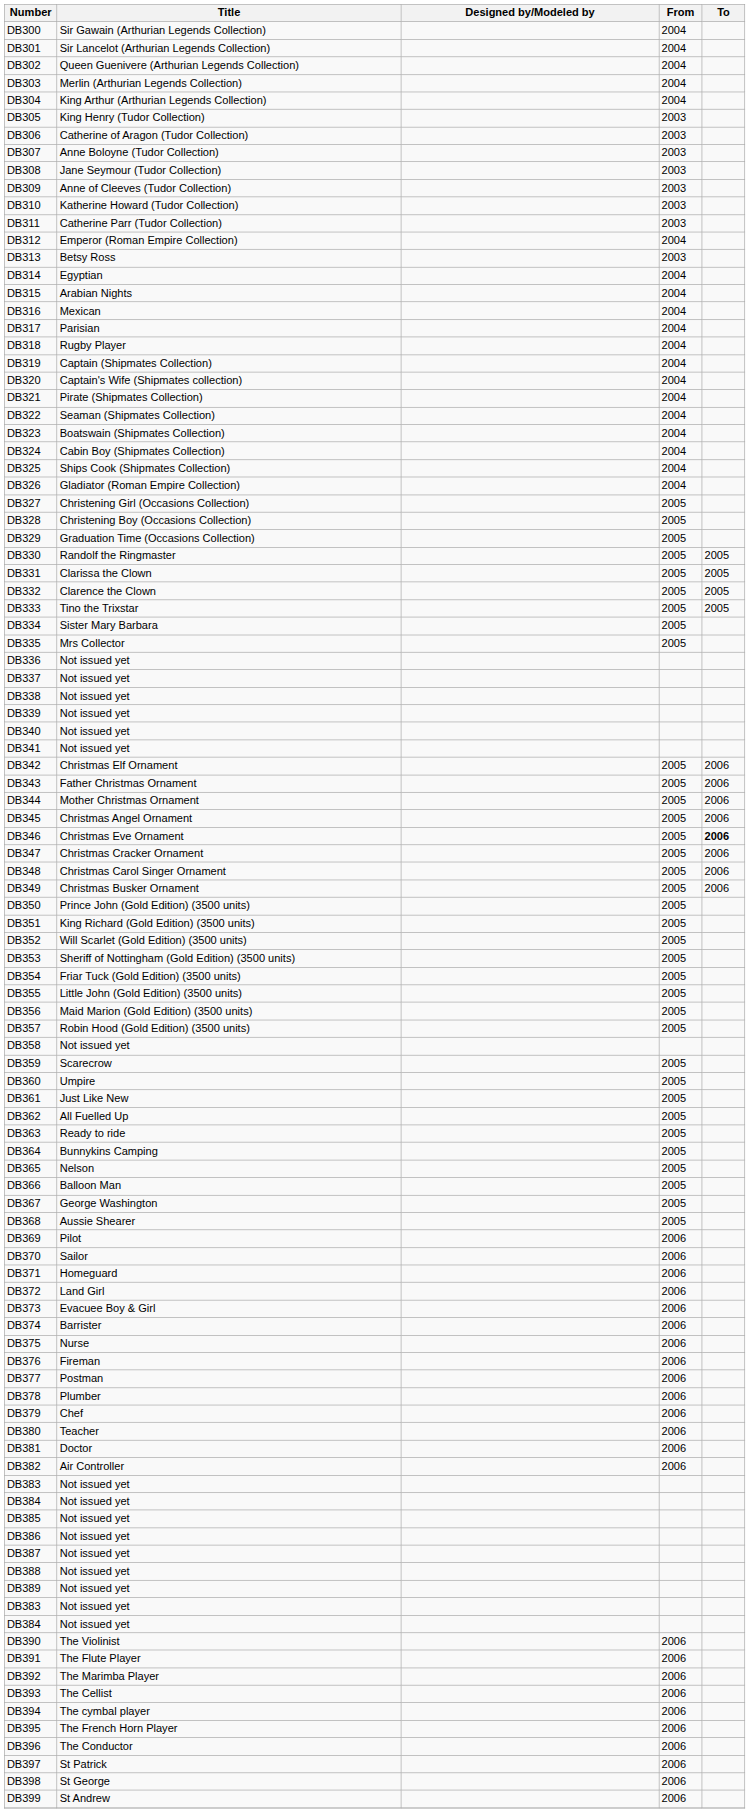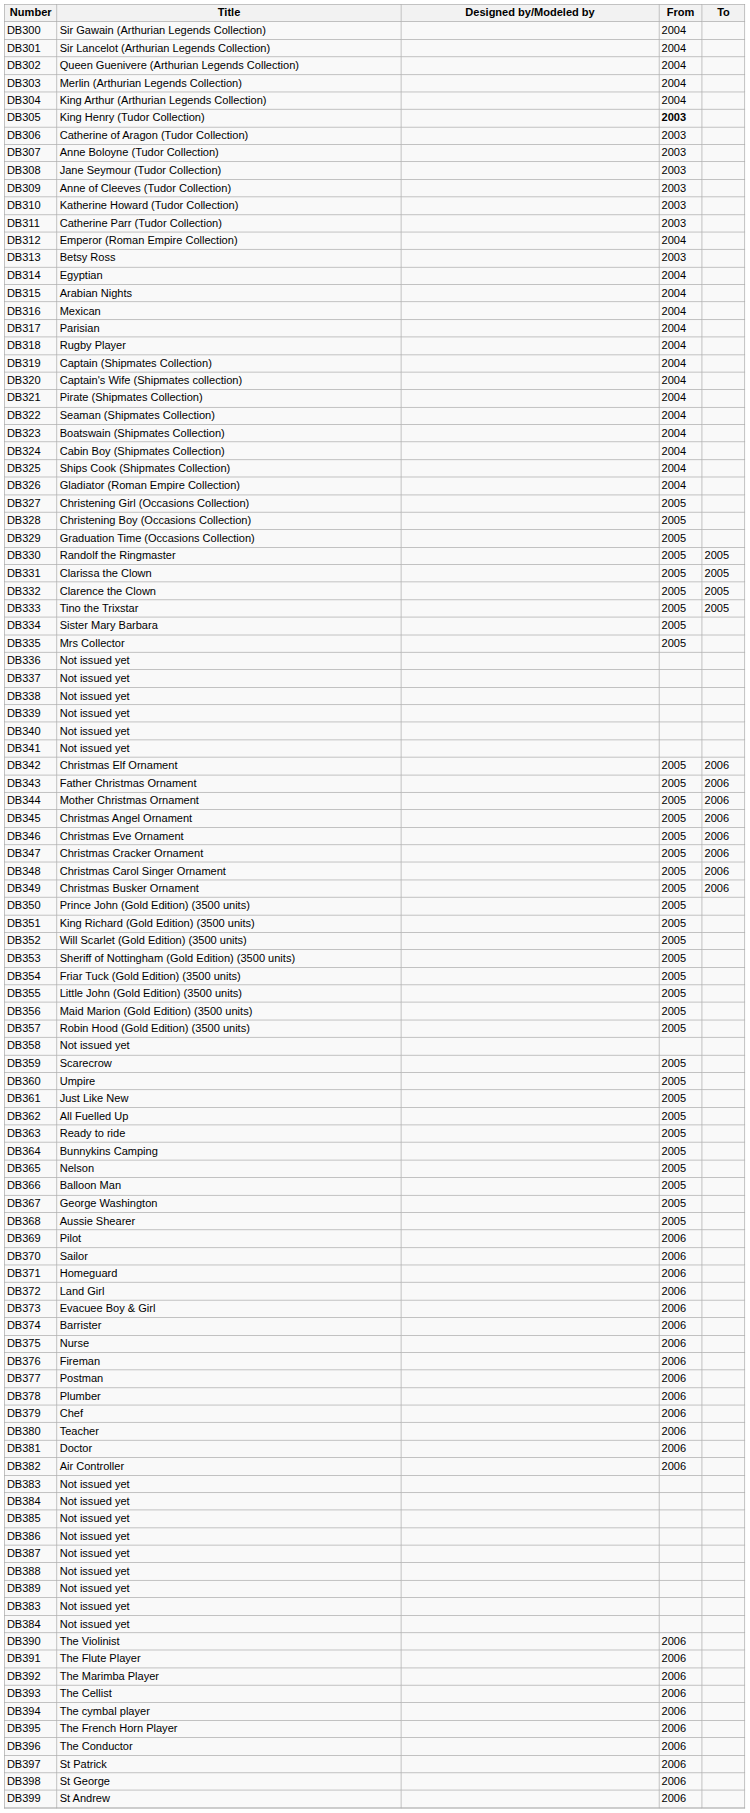(674, 118) normal -> (674, 118) bold
(717, 836) bold -> (717, 836) normal
